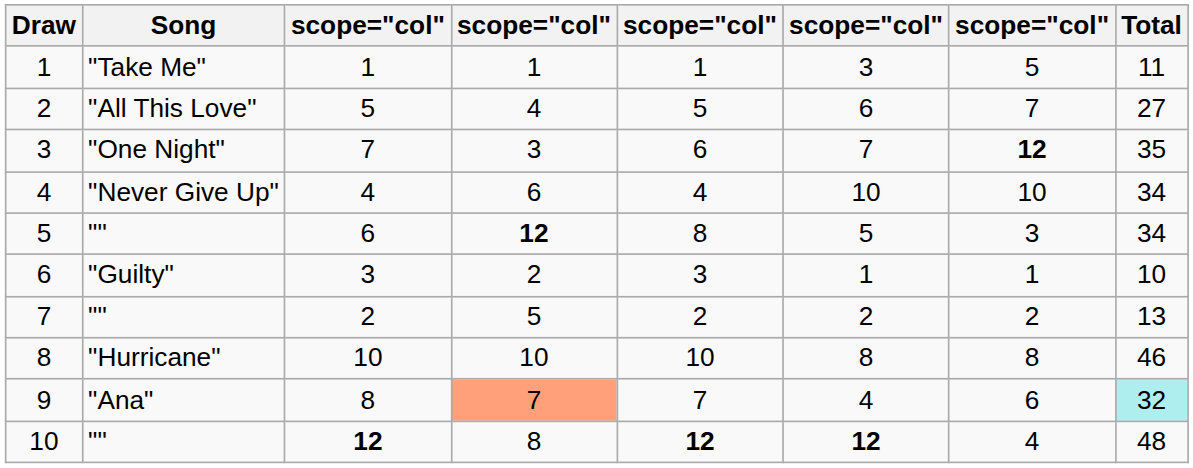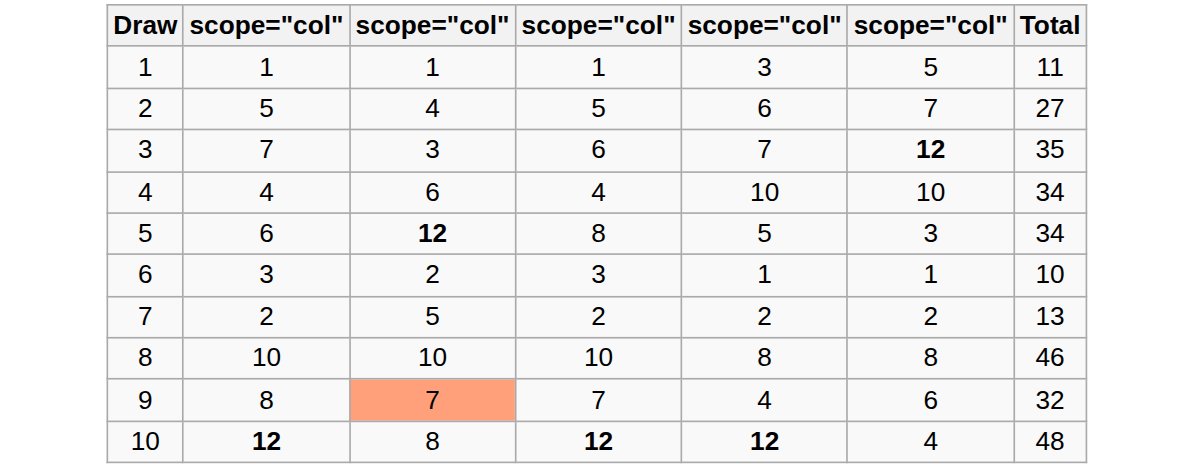- column: (183, 25)
(1152, 399) paleturquoise background -> (1050, 399) no background
